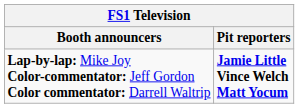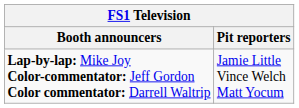(253, 76) bold -> (251, 76) normal
